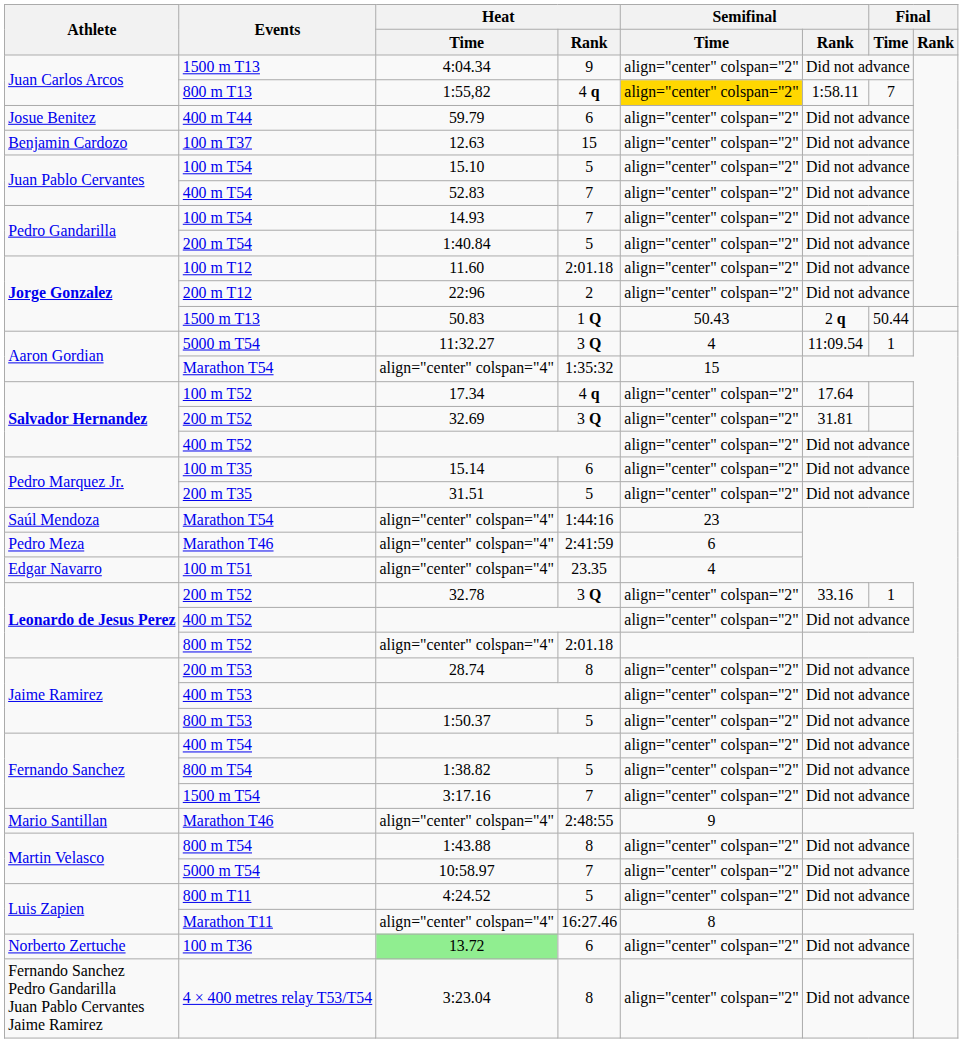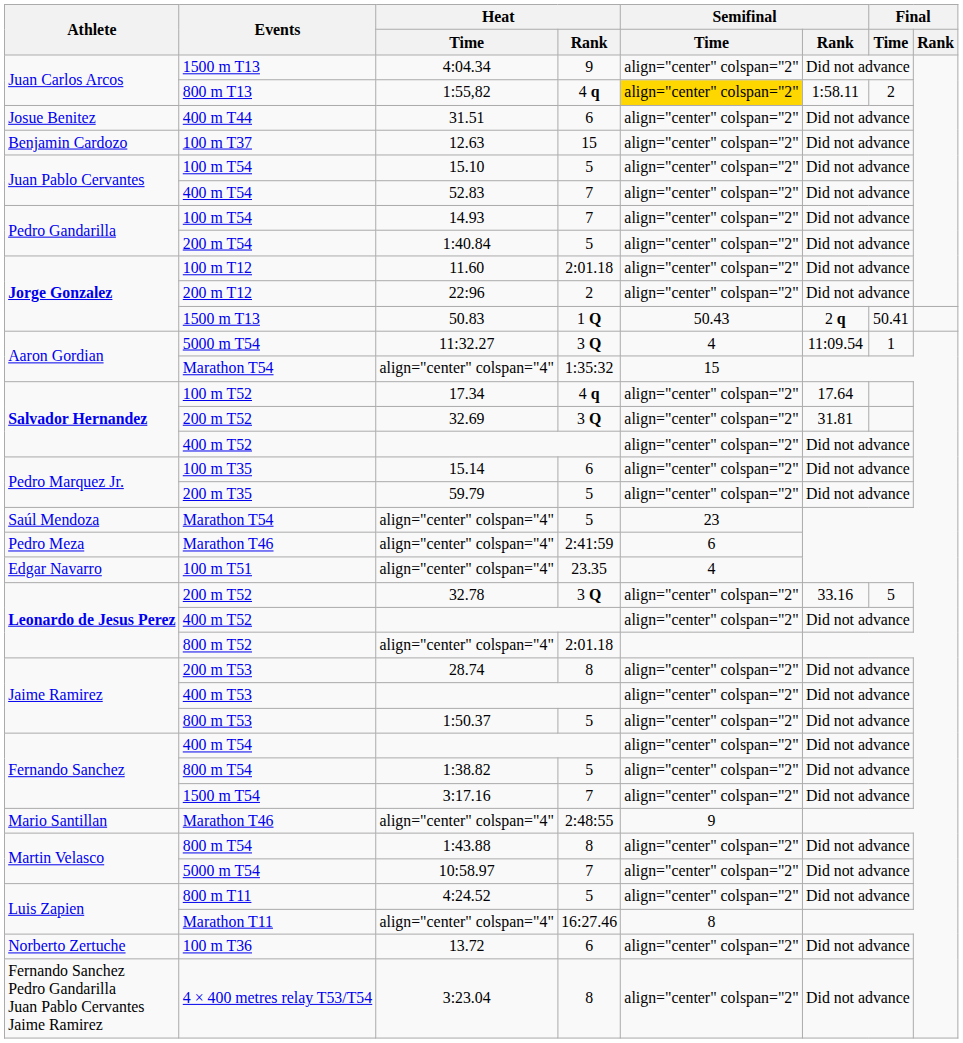(891, 92) 7 -> (891, 92) 2
(467, 117) 59.79 -> (467, 117) 31.51
(891, 318) 50.44 -> (891, 318) 50.41
(467, 494) 31.51 -> (467, 494) 59.79
(589, 519) 1:44:16 -> (589, 519) 5
(891, 594) 1 -> (891, 594) 5
(467, 946) lightgreen background -> (467, 946) no background
